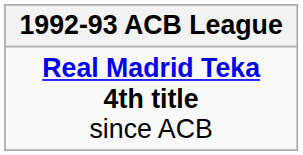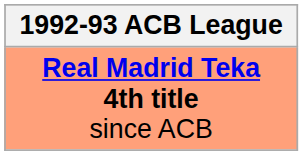(151, 98) no background -> (151, 98) lightsalmon background
